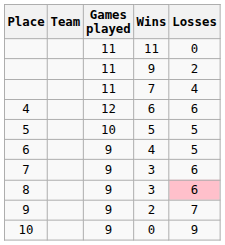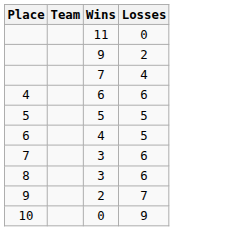- column: (108, 22)
(195, 190) pink background -> (144, 176) no background
